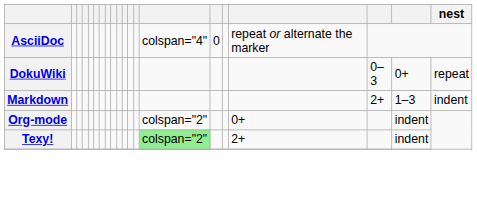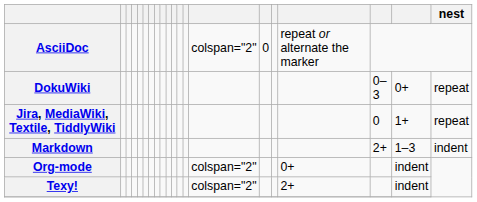(175, 40) colspan="4" -> (224, 47) colspan="2"
+ row: (62, 121)
(175, 139) lightgreen background -> (224, 186) no background
